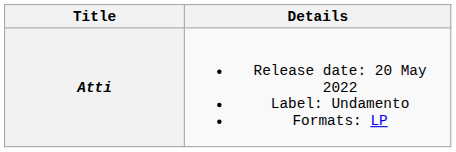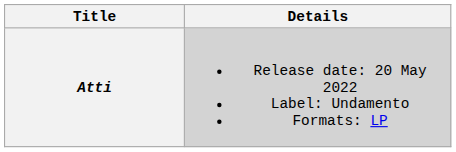(318, 96) no background -> (318, 96) lightgrey background
